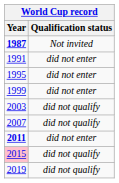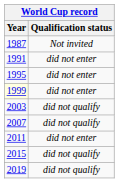(16, 43) bold -> (16, 43) normal
(16, 91) no background -> (16, 91) lightyellow background
(16, 138) bold -> (16, 138) normal
(16, 154) pink background -> (16, 154) no background
